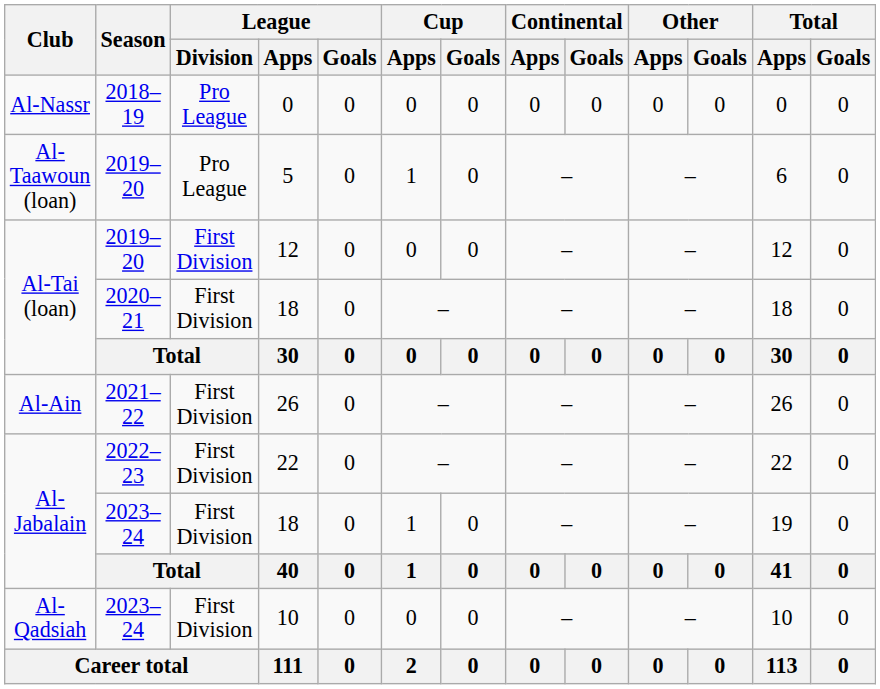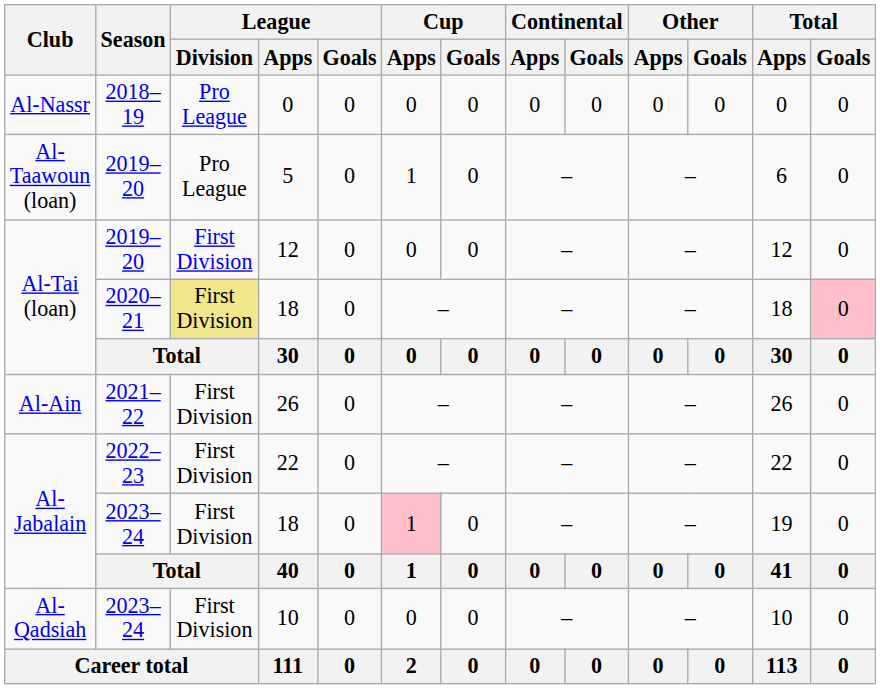(214, 308) no background -> (214, 308) khaki background
(843, 308) no background -> (843, 308) pink background
(411, 523) no background -> (411, 523) pink background
